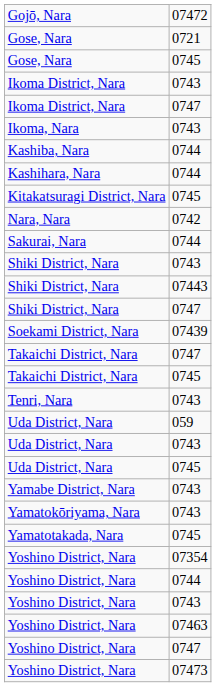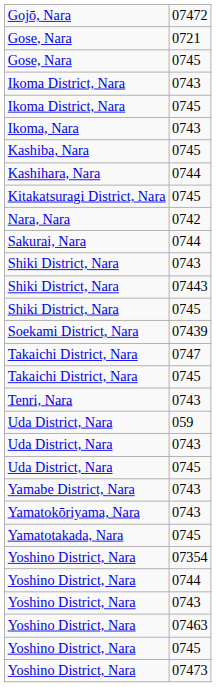(186, 106) 0747 -> (186, 106) 0745
(186, 151) 0744 -> (186, 151) 0745
(186, 309) 0747 -> (186, 309) 0745
(186, 648) 0747 -> (186, 648) 0745
